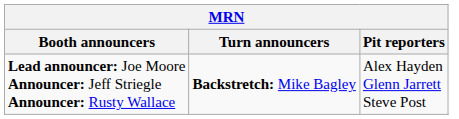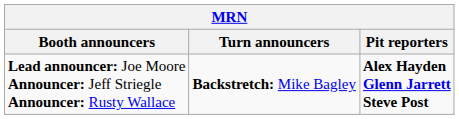(403, 84) normal -> (407, 84) bold
